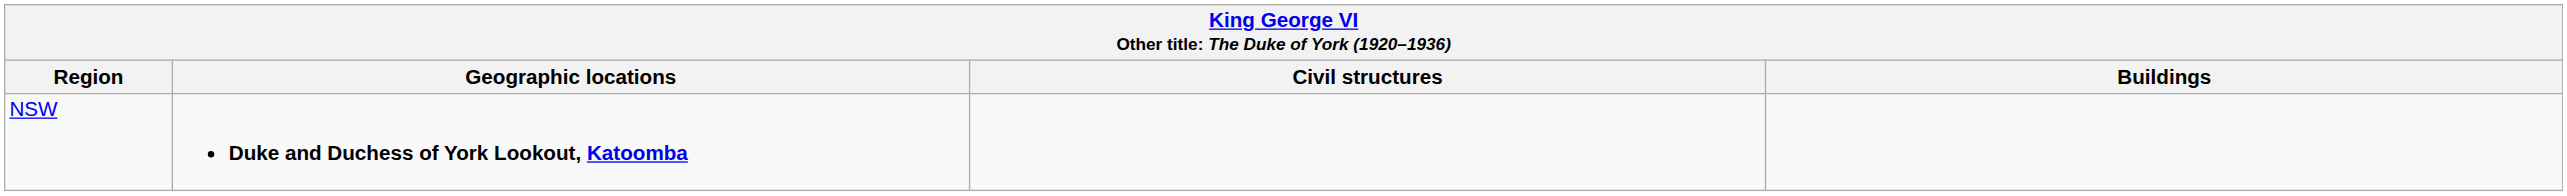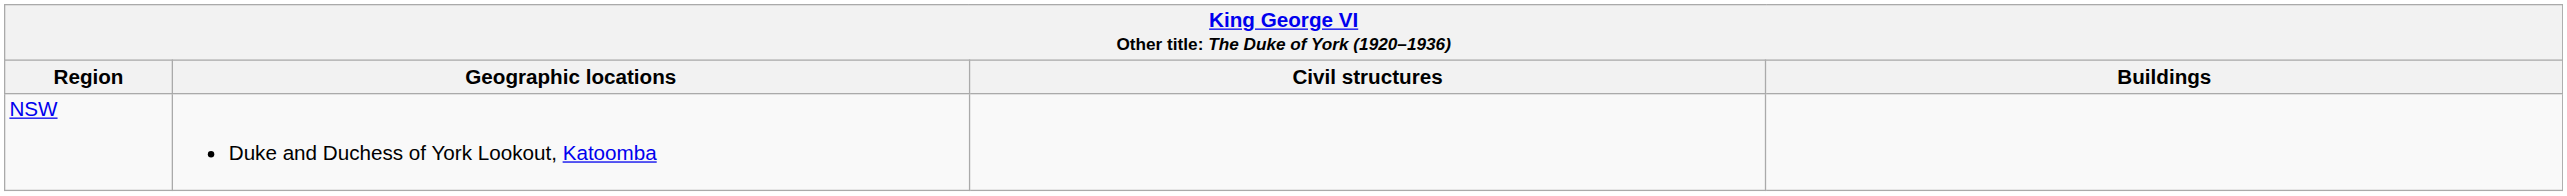(571, 154) bold -> (571, 154) normal
